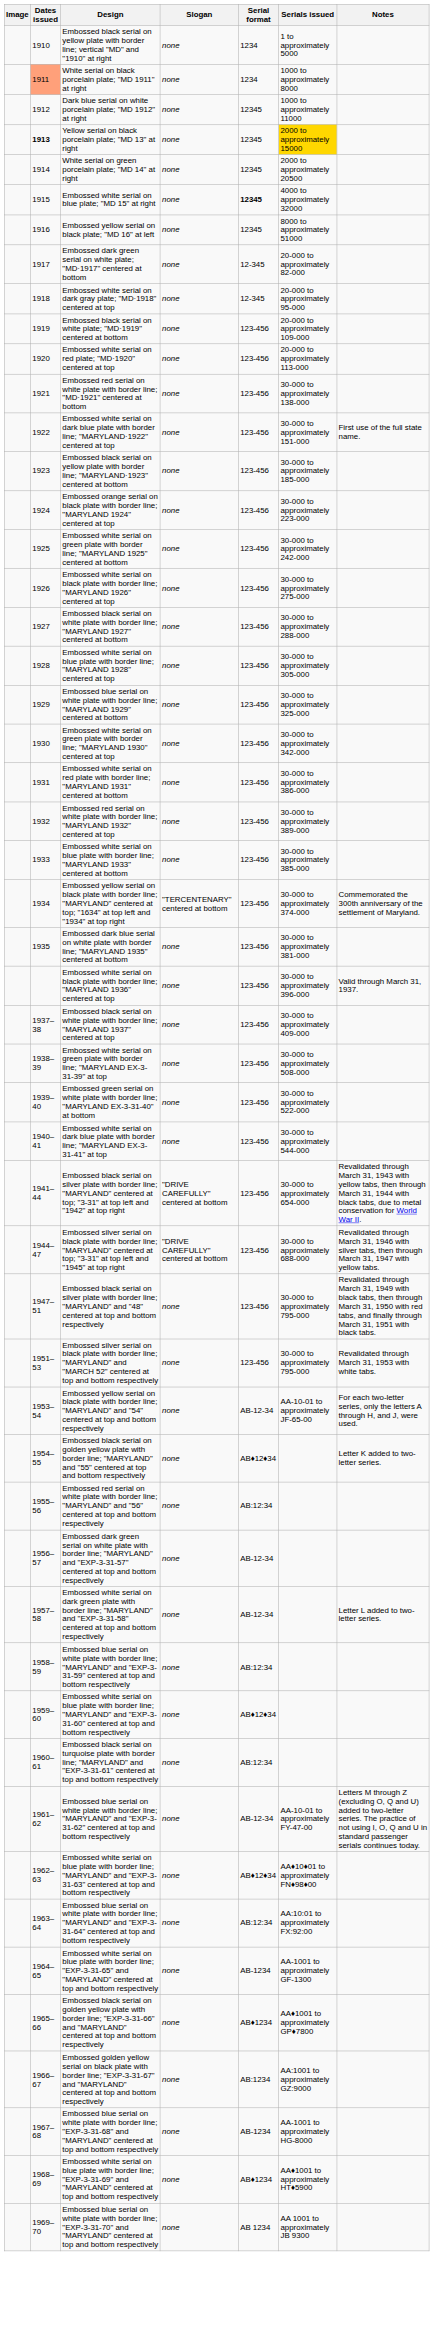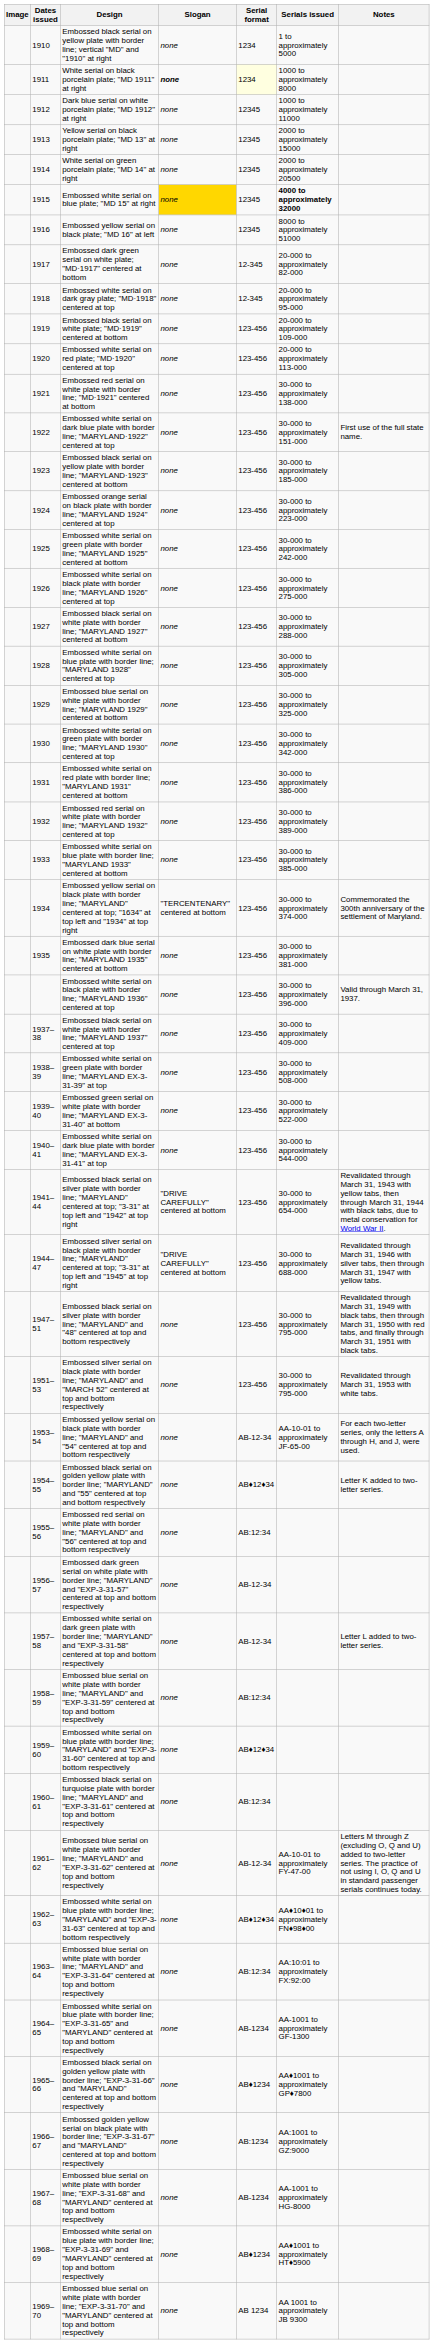(41, 79) lightsalmon background -> (41, 79) no background
(171, 79) normal -> (170, 79) bold
(249, 79) no background -> (247, 79) lightyellow background
(41, 139) bold -> (41, 139) normal
(305, 139) gold background -> (303, 139) no background
(171, 199) no background -> (169, 199) gold background
(251, 199) bold -> (249, 199) normal
(305, 199) normal -> (305, 199) bold
